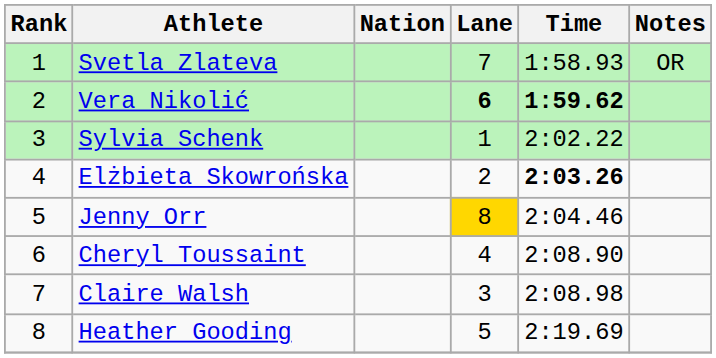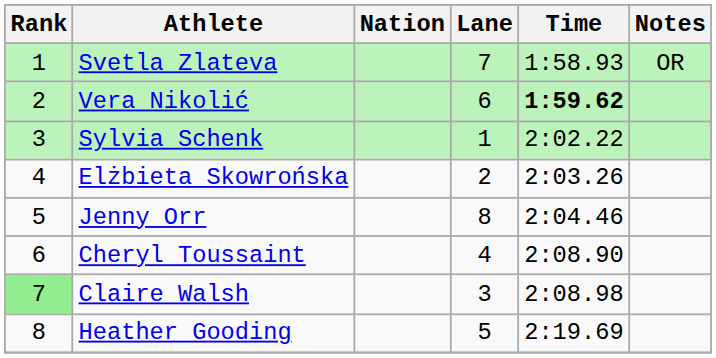(485, 101) bold -> (485, 101) normal
(574, 178) bold -> (574, 178) normal
(485, 217) gold background -> (485, 217) no background
(39, 294) no background -> (39, 294) lightgreen background
